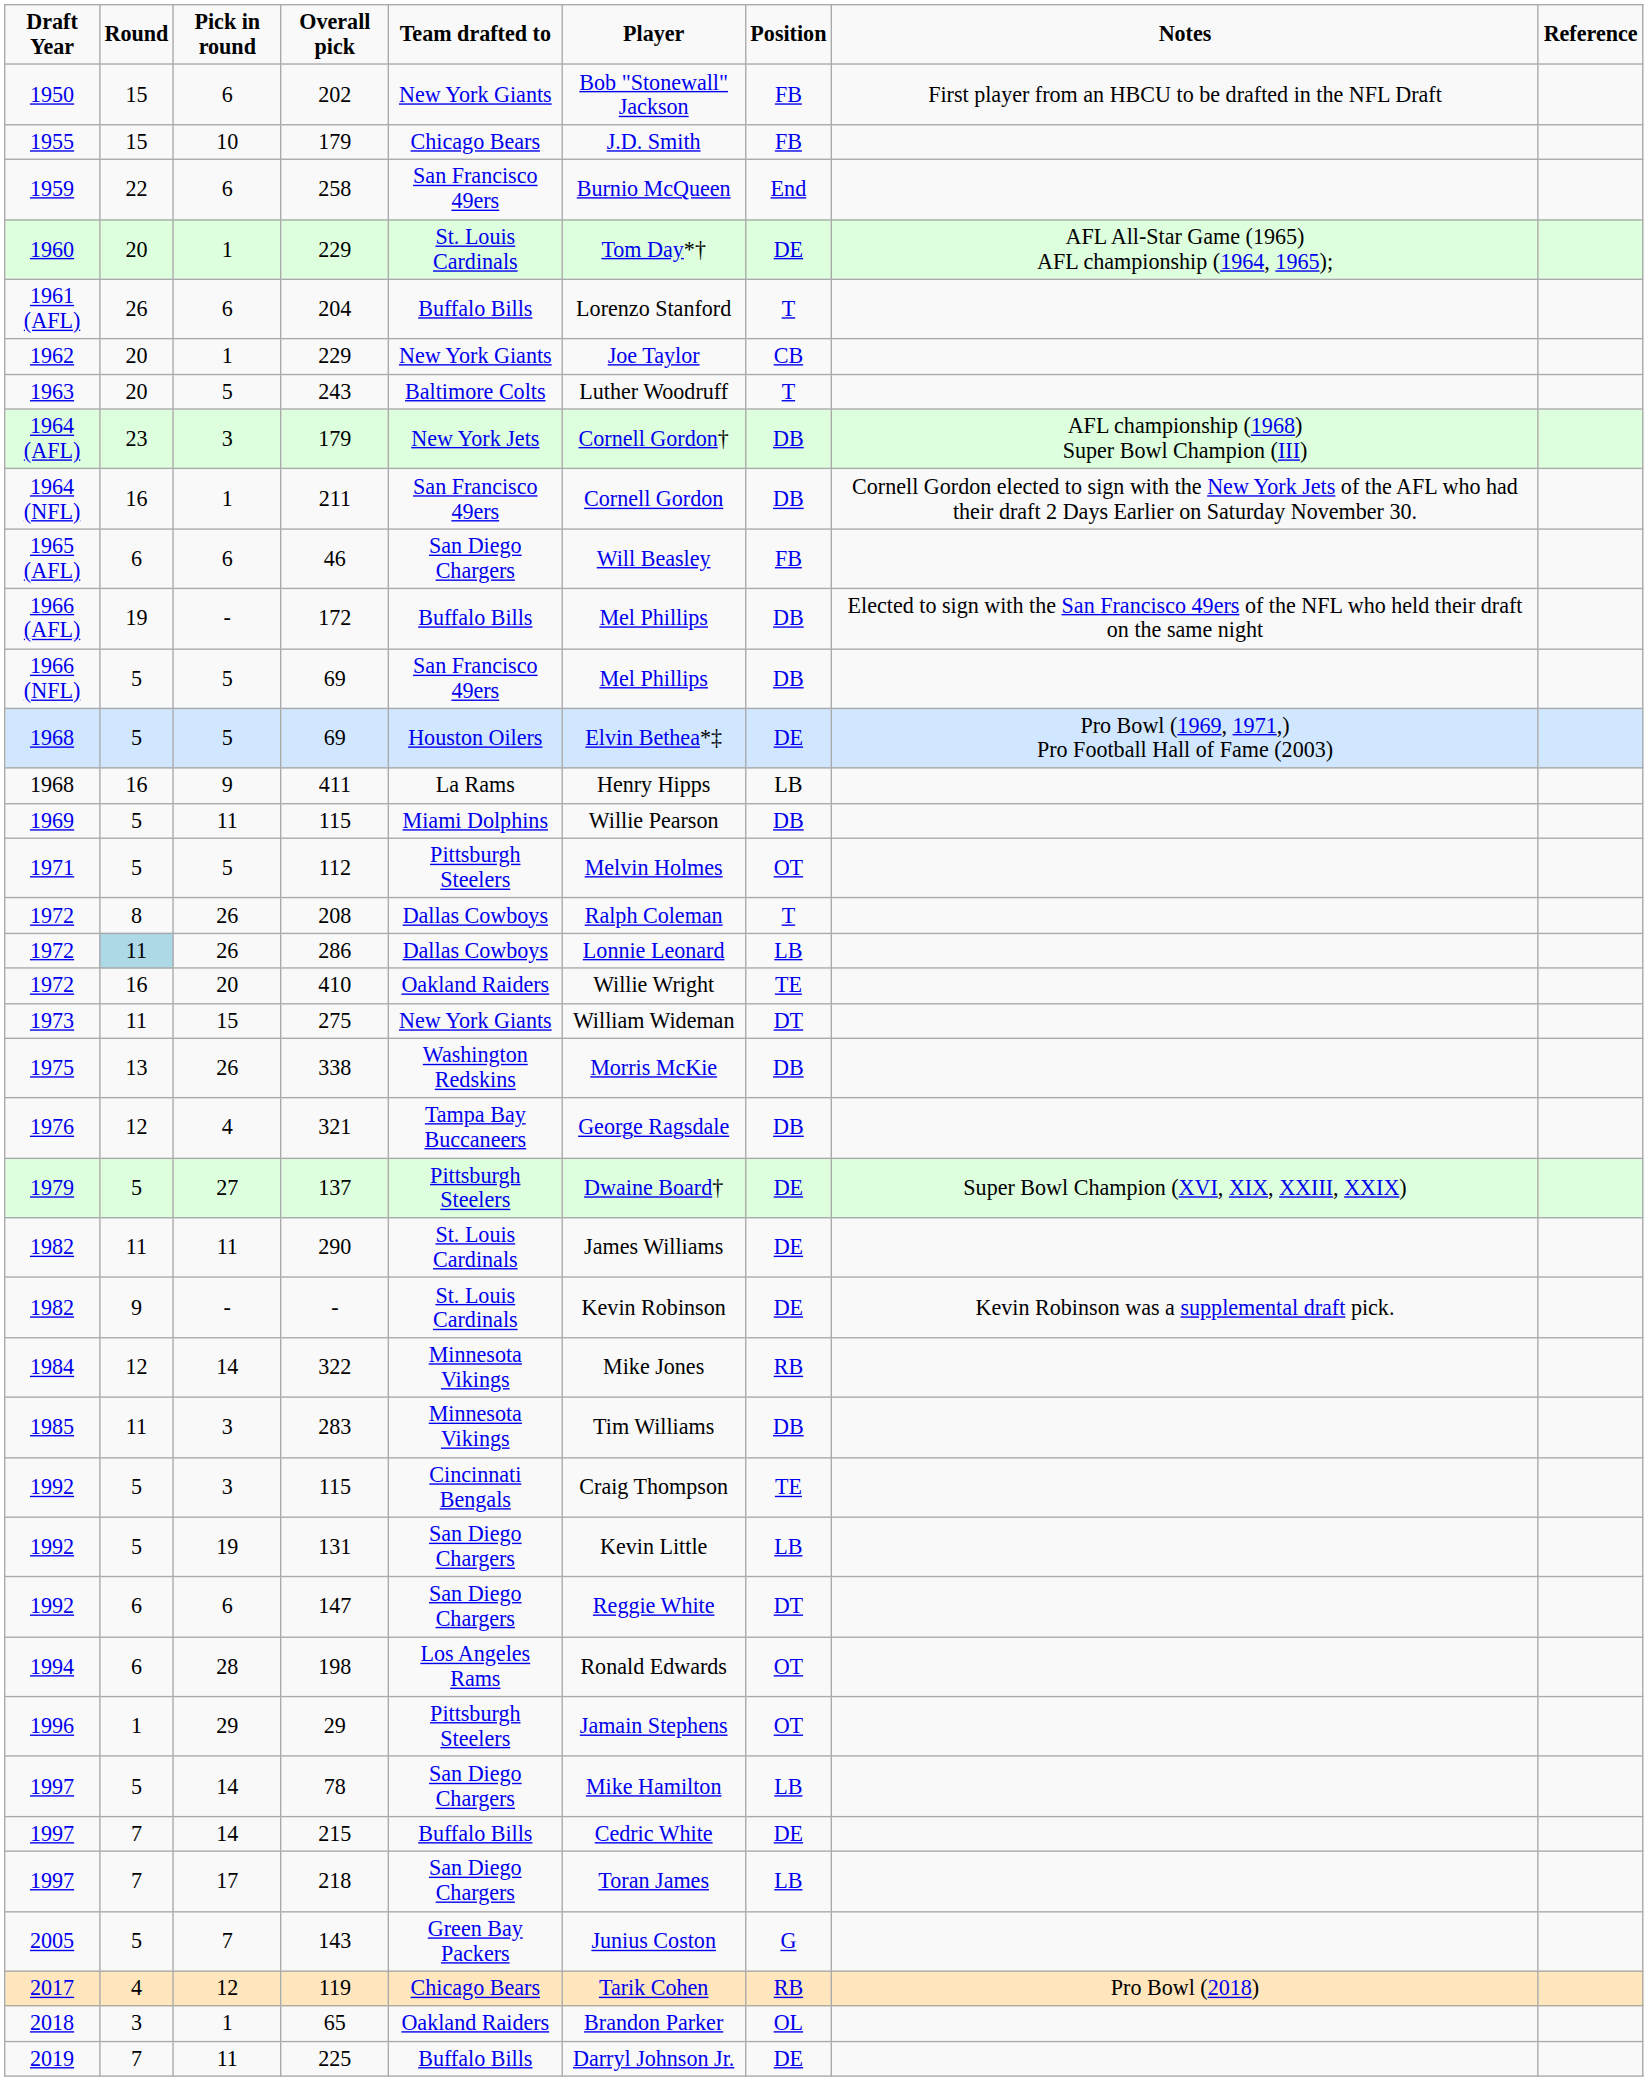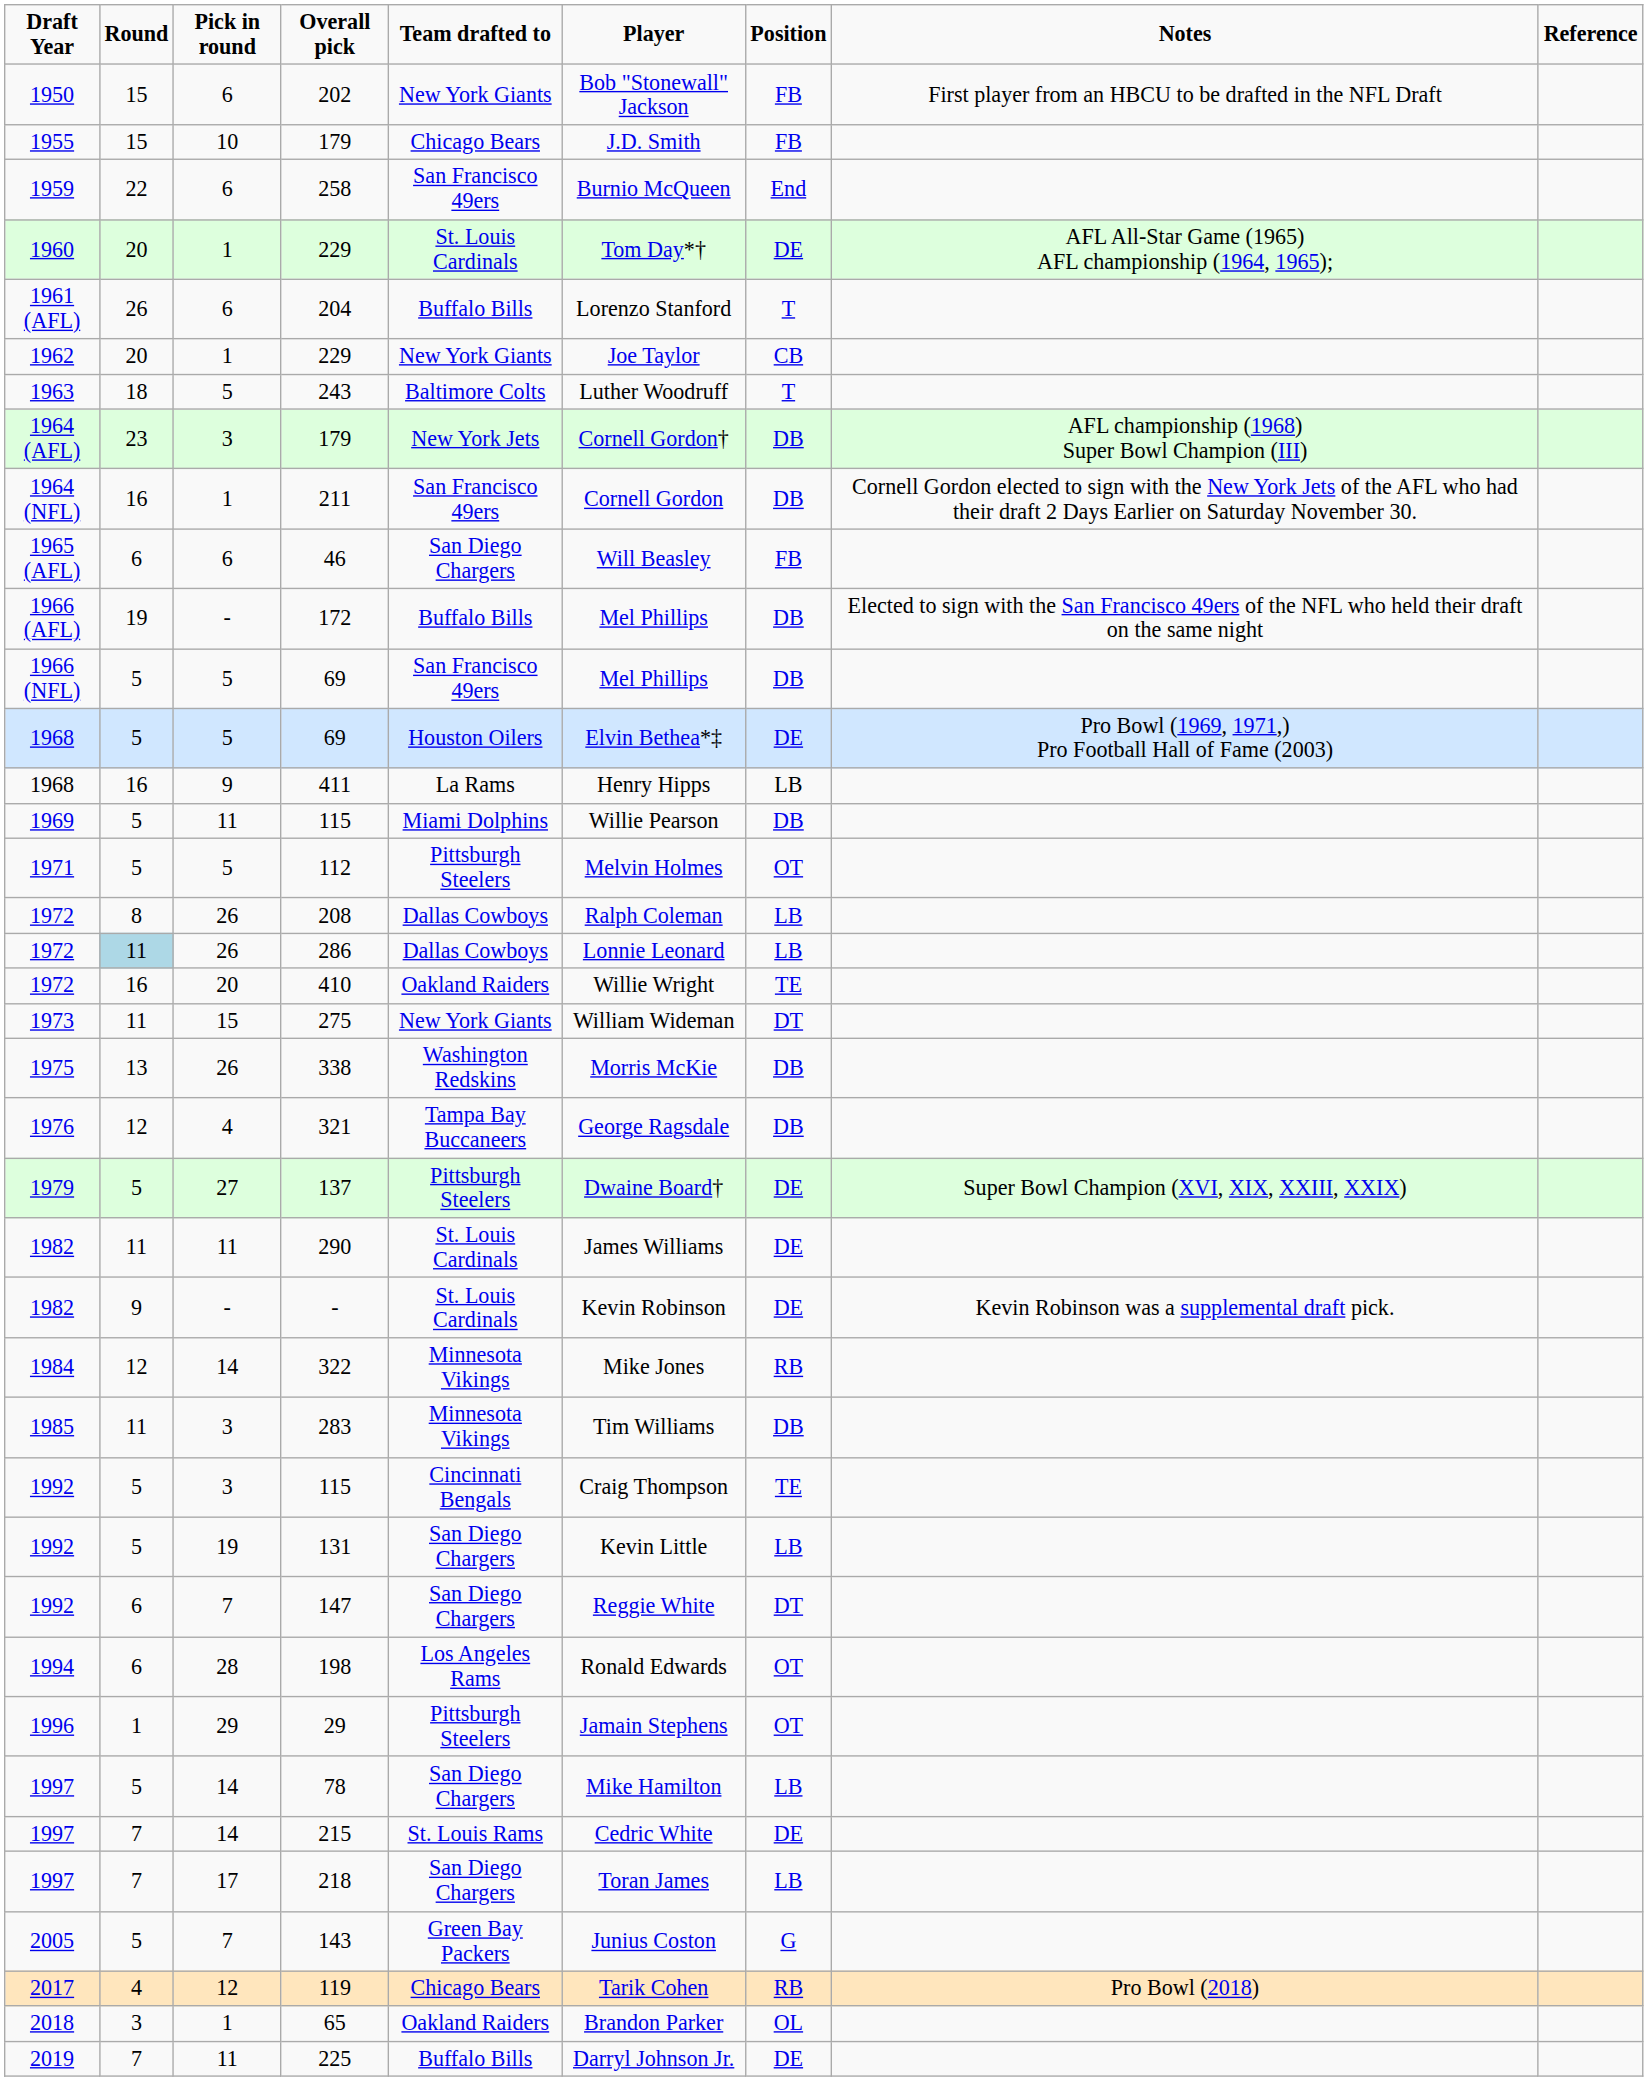(136, 391) 20 -> (136, 391) 18
(788, 915) T -> (788, 915) LB
(227, 1606) 6 -> (227, 1606) 7
(475, 1833) Buffalo Bills -> (475, 1833) St. Louis Rams
